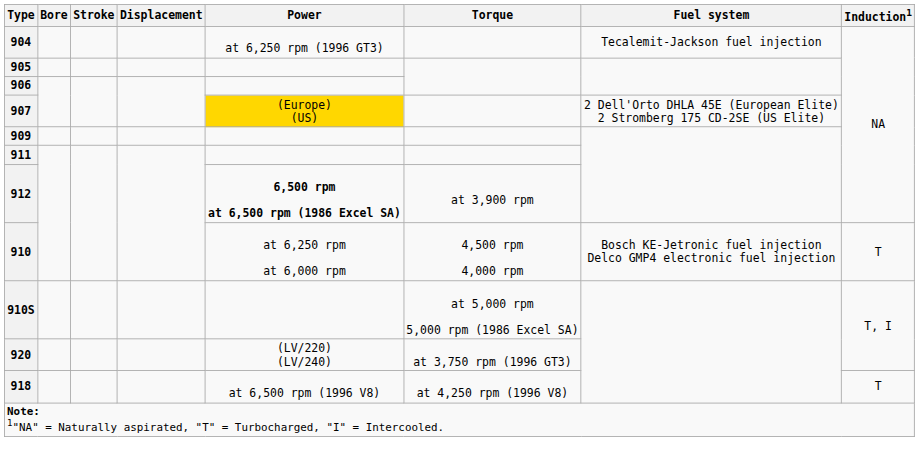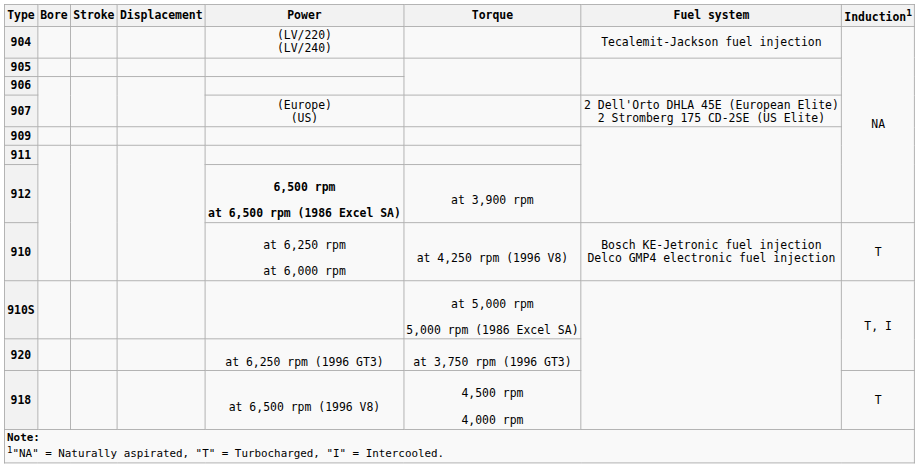(304, 49) at 6,250 rpm (1996 GT3) -> (304, 42) (LV/220) (LV/240)
(304, 111) gold background -> (304, 111) no background
(492, 258) 4,500 rpm 4,000 rpm -> (492, 258) at 4,250 rpm (1996 V8)
(304, 355) (LV/220) (LV/240) -> (304, 362) at 6,250 rpm (1996 GT3)
(492, 393) at 4,250 rpm (1996 V8) -> (492, 407) 4,500 rpm 4,000 rpm
